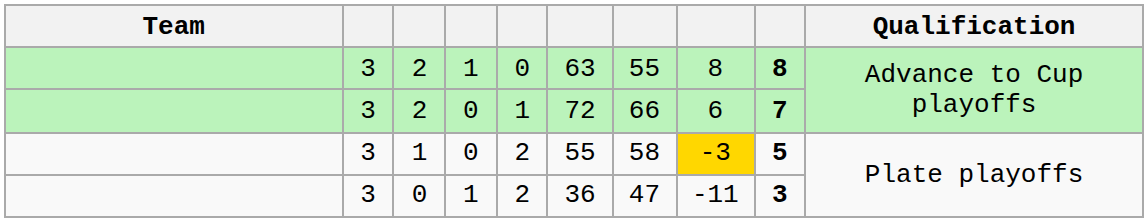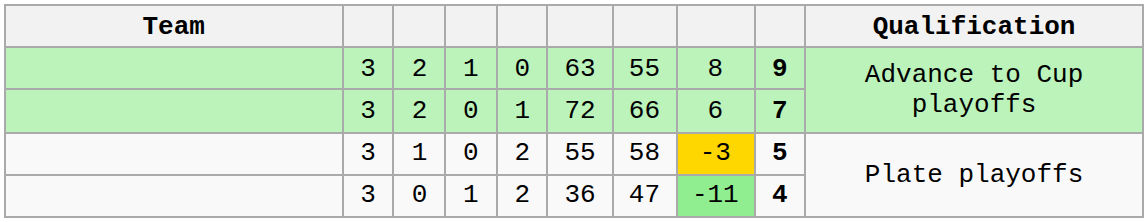(780, 69) 8 -> (780, 69) 9
(715, 196) no background -> (715, 196) lightgreen background
(780, 196) 3 -> (780, 196) 4
